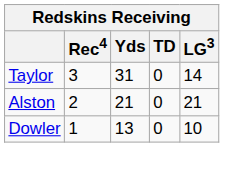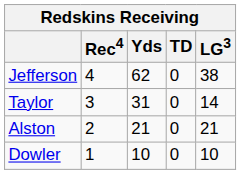+ row: (43, 75)
(124, 128) 13 -> (141, 155) 10
